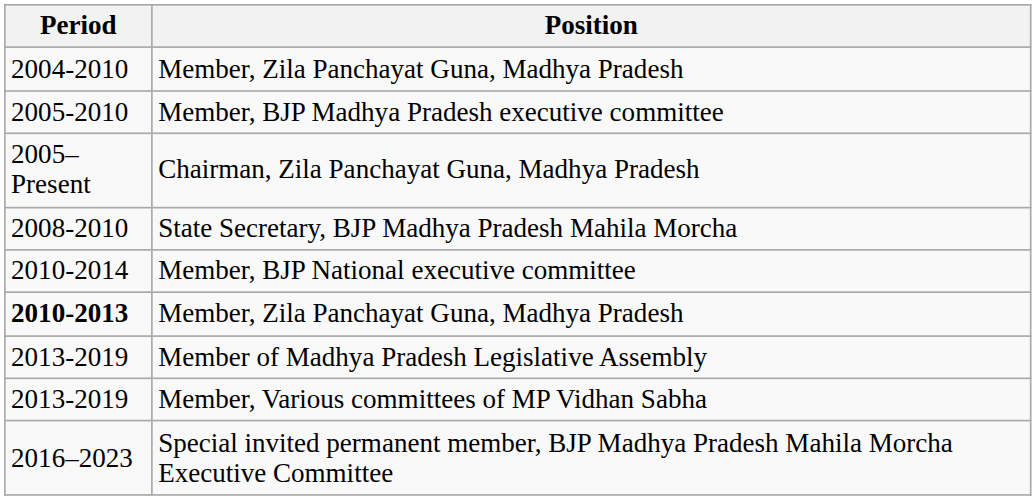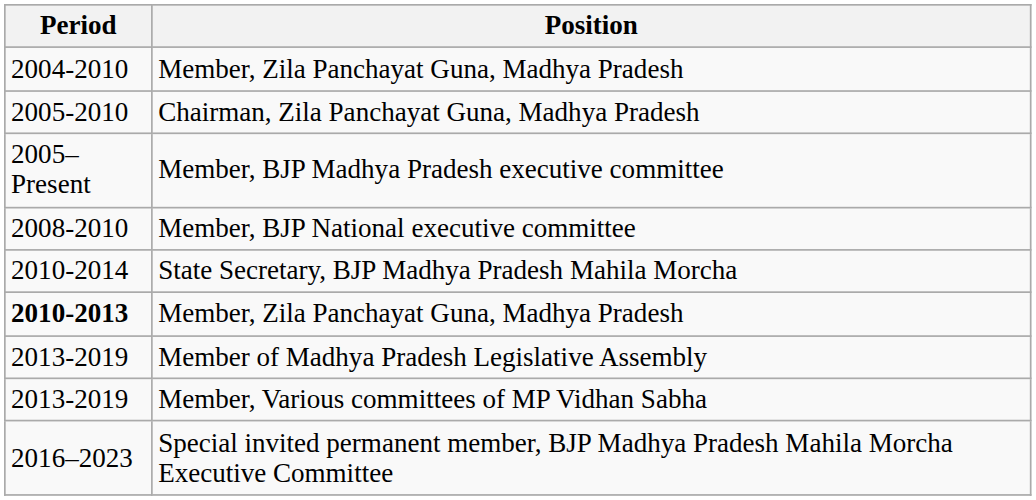(441, 111) Member, BJP Madhya Pradesh executive committee -> (429, 111) Chairman, Zila Panchayat Guna, Madhya Pradesh
(429, 169) Chairman, Zila Panchayat Guna, Madhya Pradesh -> (441, 169) Member, BJP Madhya Pradesh executive committee
(448, 227) State Secretary, BJP Madhya Pradesh Mahila Morcha -> (397, 227) Member, BJP National executive committee
(397, 270) Member, BJP National executive committee -> (448, 270) State Secretary, BJP Madhya Pradesh Mahila Morcha
